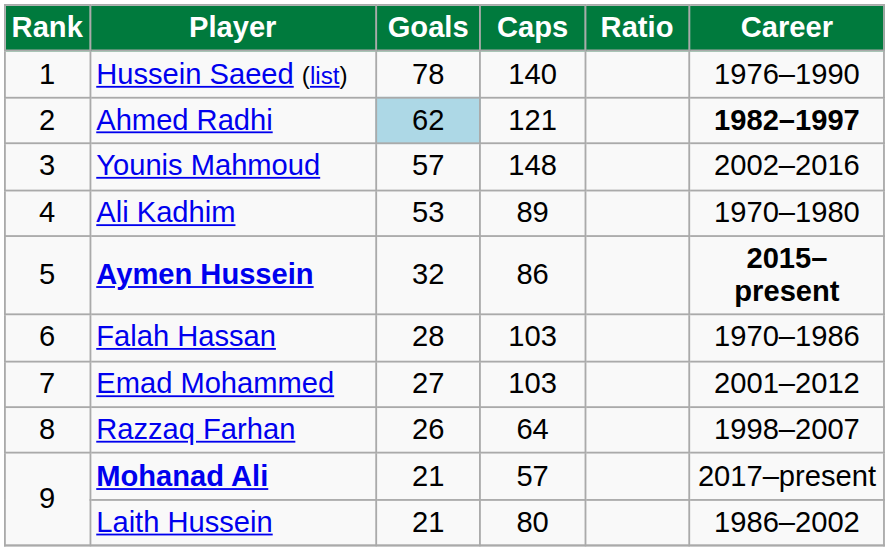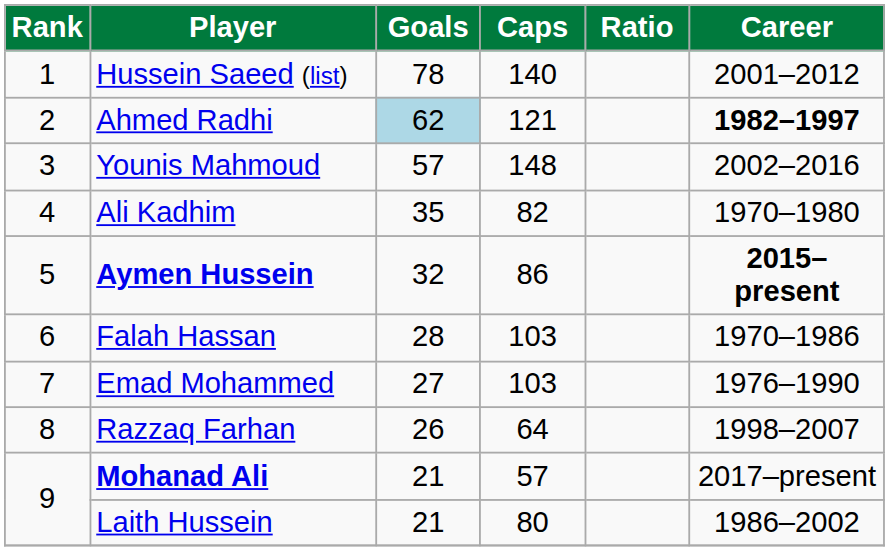(787, 73) 1976–1990 -> (787, 73) 2001–2012
(428, 212) 53 -> (428, 212) 35
(533, 212) 89 -> (533, 212) 82
(787, 383) 2001–2012 -> (787, 383) 1976–1990
